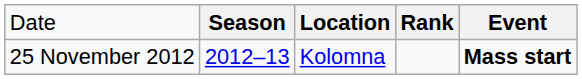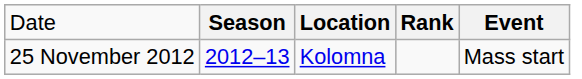(518, 57) bold -> (514, 57) normal
